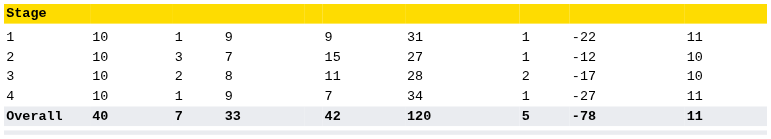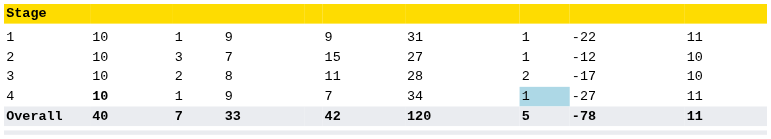(100, 97) normal -> (100, 97) bold
(526, 97) no background -> (526, 97) lightblue background
